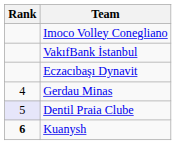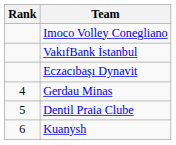(22, 110) lavender background -> (22, 110) no background
(22, 129) bold -> (22, 129) normal
